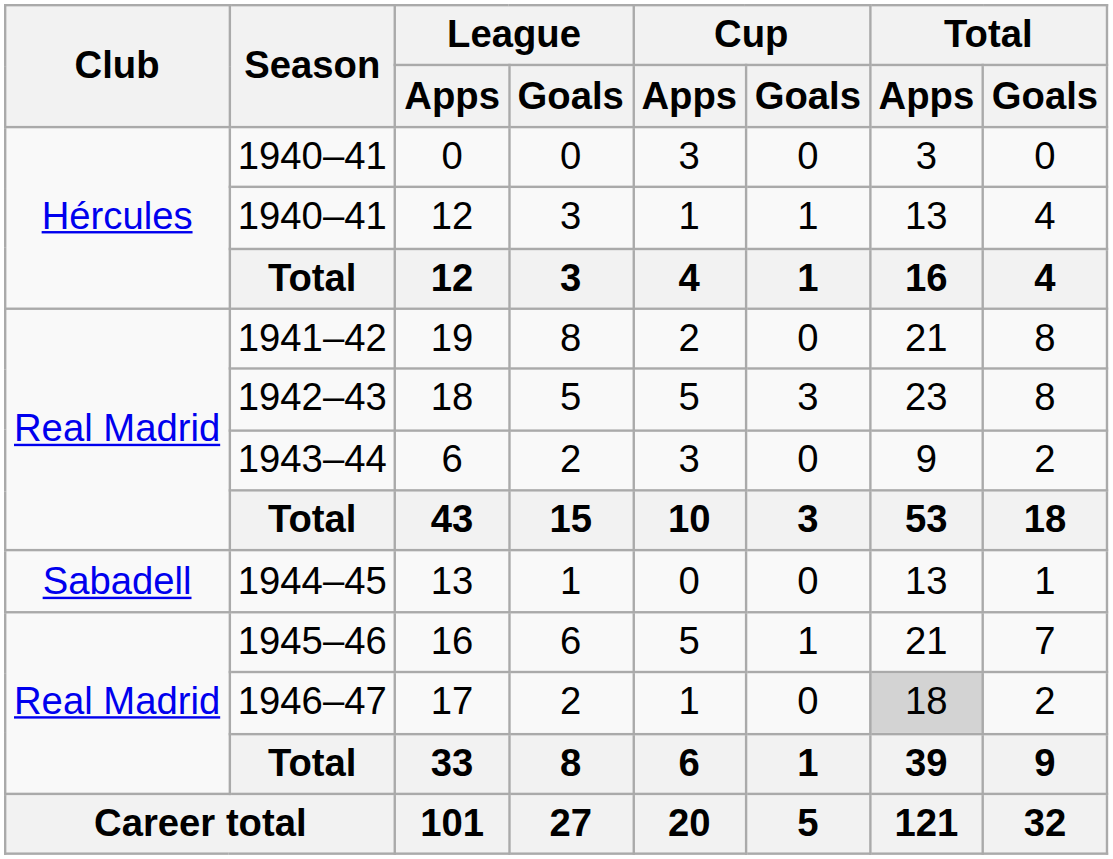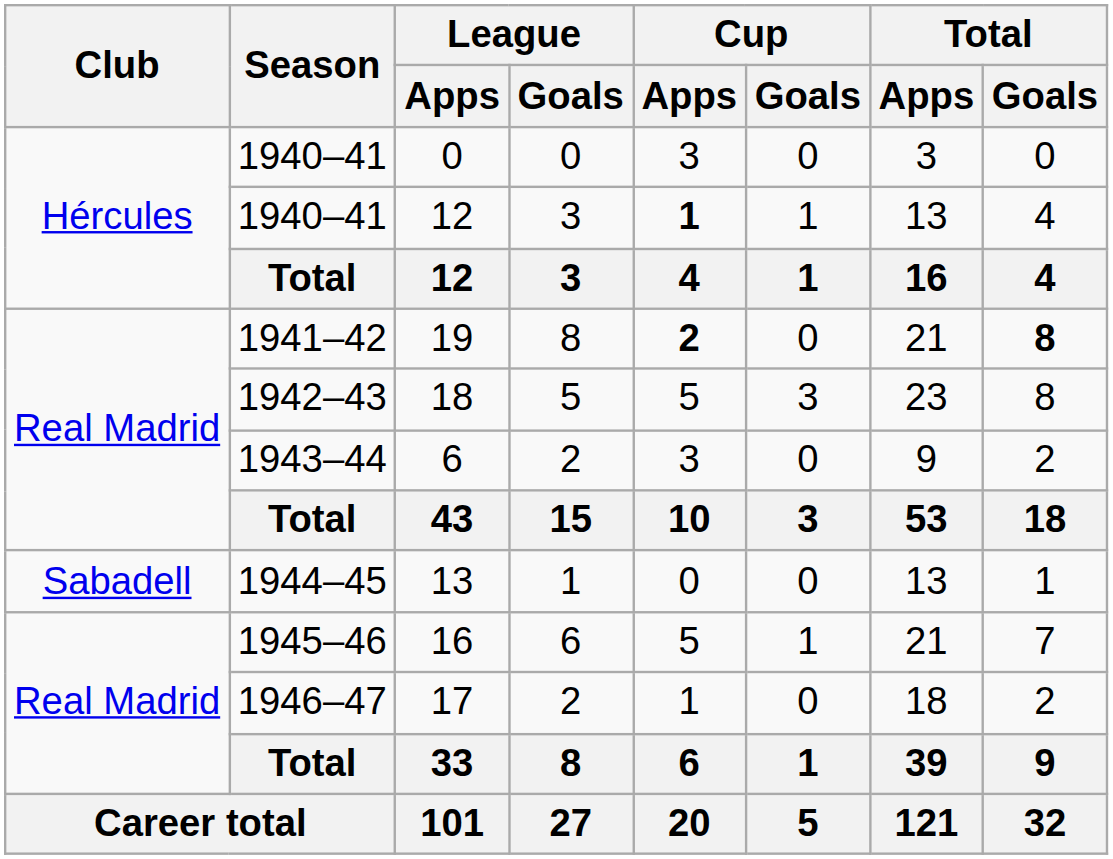(689, 216) normal -> (689, 216) bold
(689, 338) normal -> (689, 338) bold
(1045, 338) normal -> (1045, 338) bold
(926, 701) lightgrey background -> (926, 701) no background
